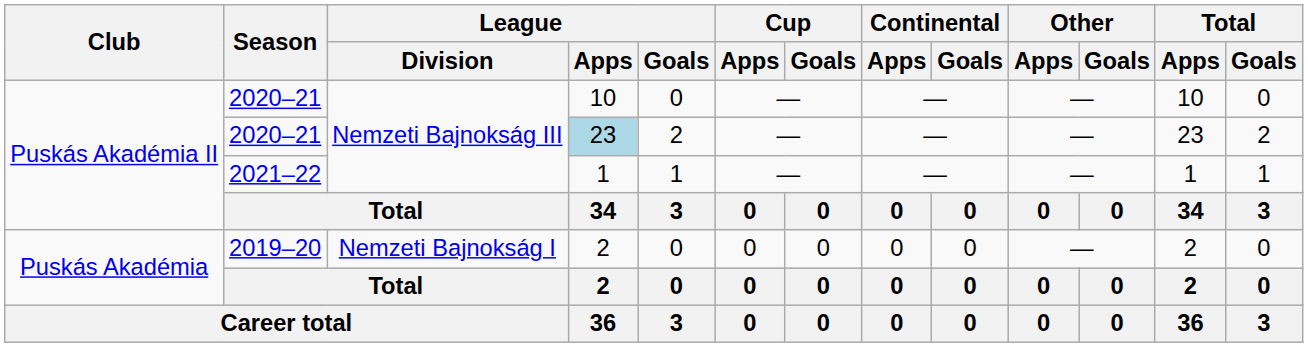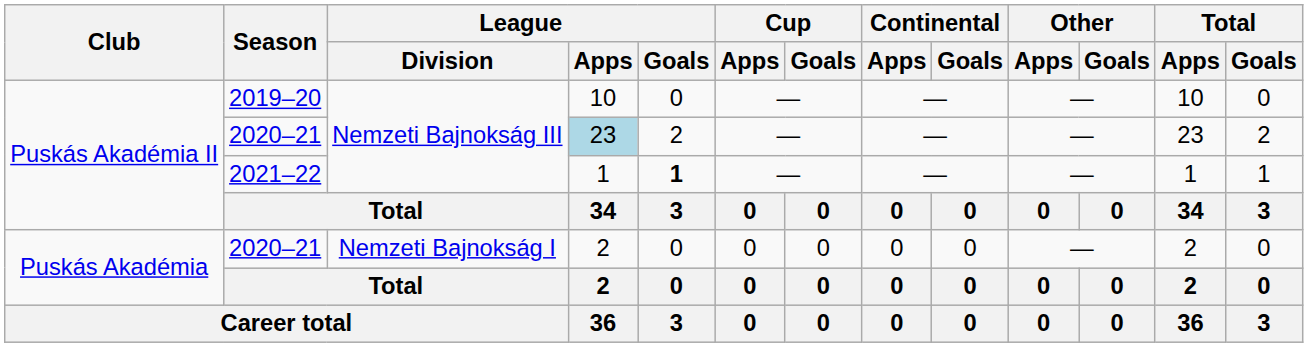(275, 98) 2020–21 -> (275, 98) 2019–20
(676, 173) normal -> (676, 173) bold
(275, 248) 2019–20 -> (275, 248) 2020–21
